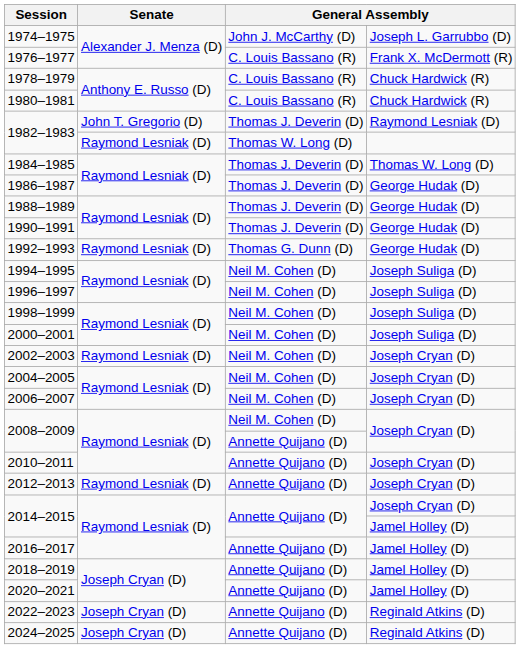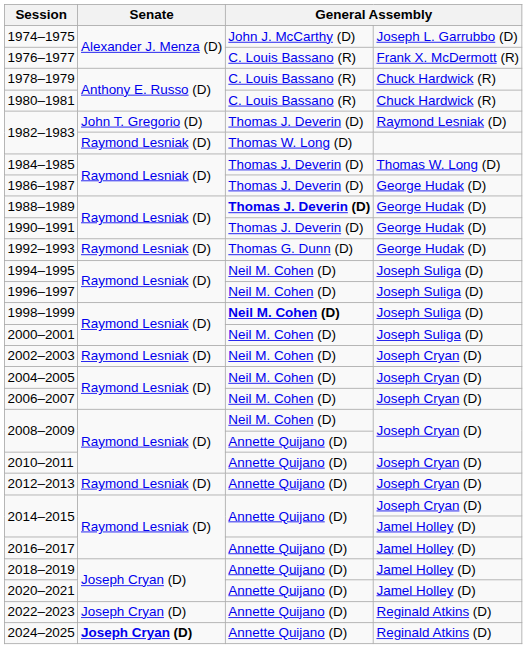(296, 206) normal -> (299, 206) bold
(282, 313) normal -> (284, 313) bold
(134, 633) normal -> (137, 633) bold
